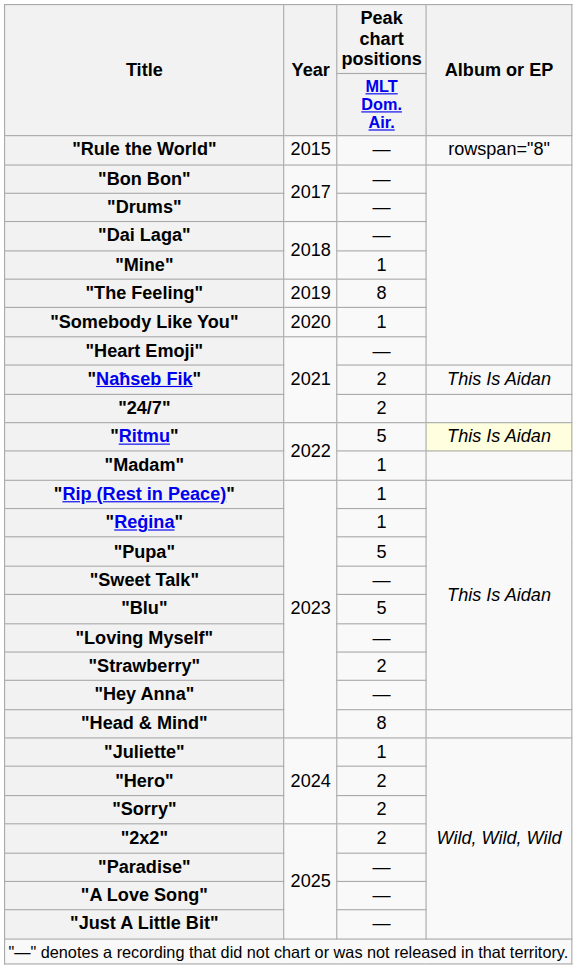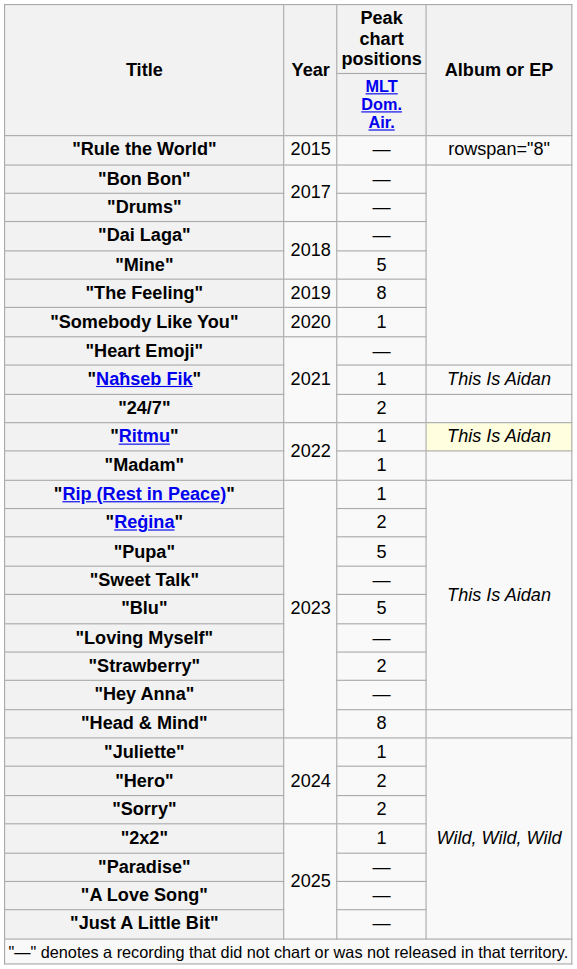(382, 264) 1 -> (382, 264) 5
(382, 379) 2 -> (382, 379) 1
(382, 436) 5 -> (382, 436) 1
(382, 522) 1 -> (382, 522) 2
(382, 838) 2 -> (382, 838) 1
